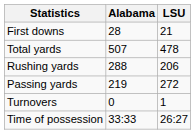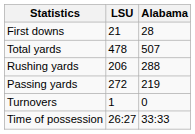columns swapped: (174, 13) <-> (132, 13)
